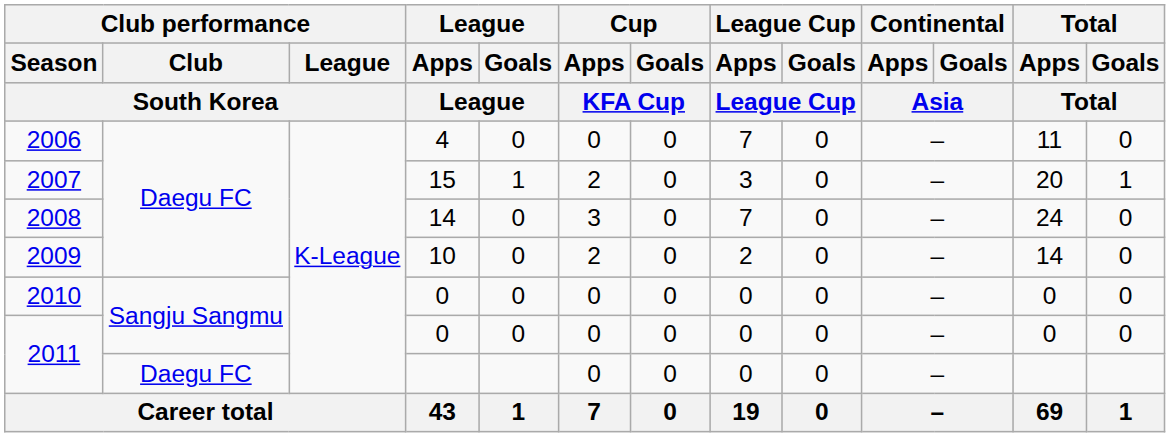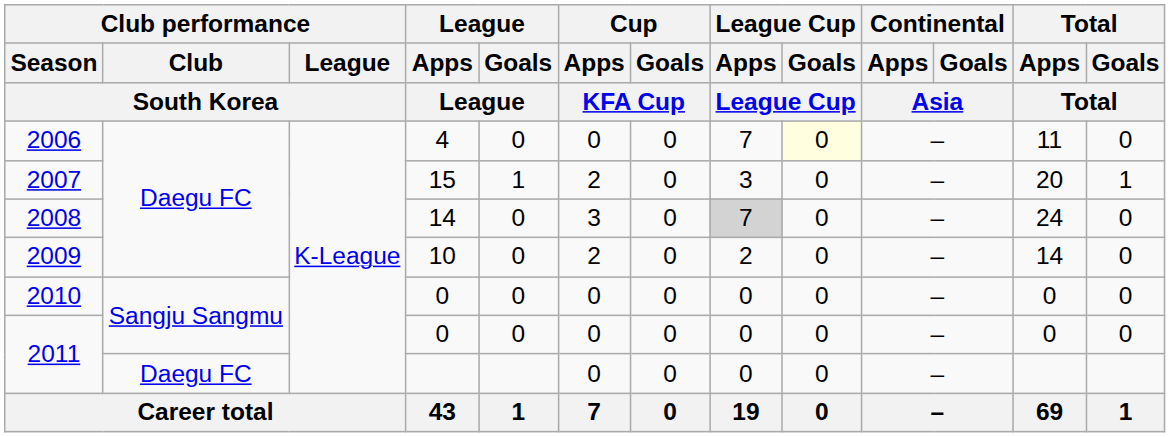(822, 140) no background -> (822, 140) lightyellow background
(746, 218) no background -> (746, 218) lightgrey background
